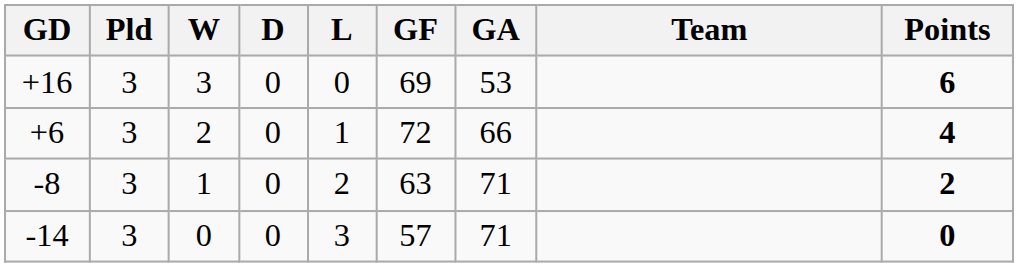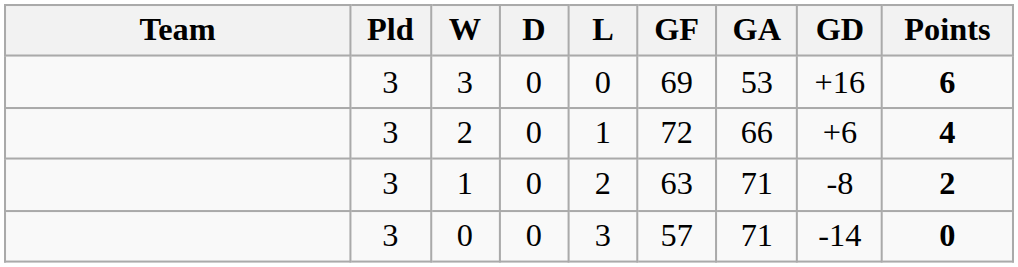columns swapped: (709, 30) <-> (47, 30)
